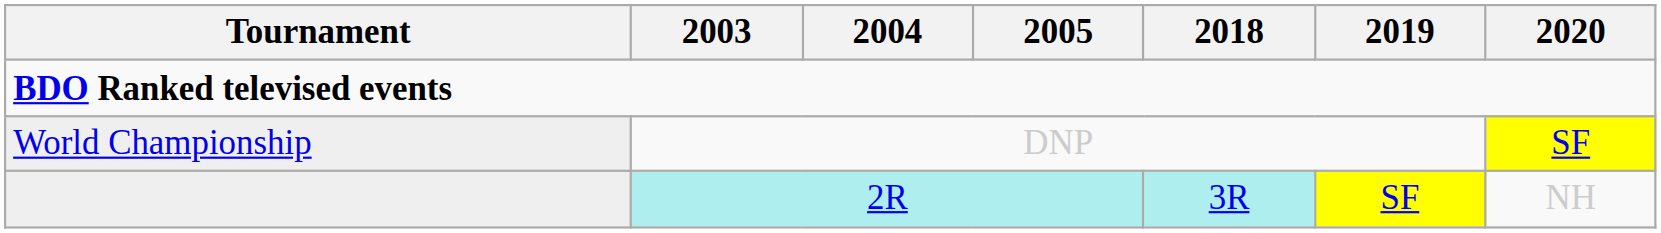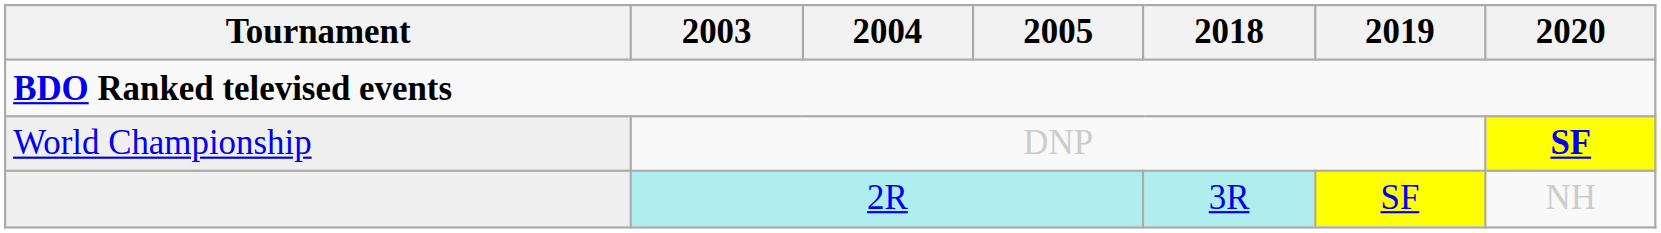(1571, 142) normal -> (1571, 142) bold
